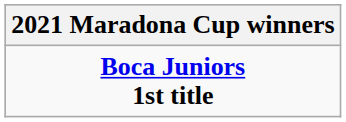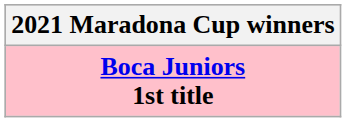(173, 80) no background -> (173, 80) pink background
